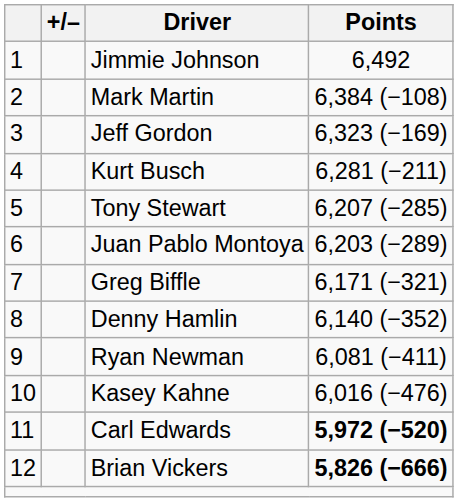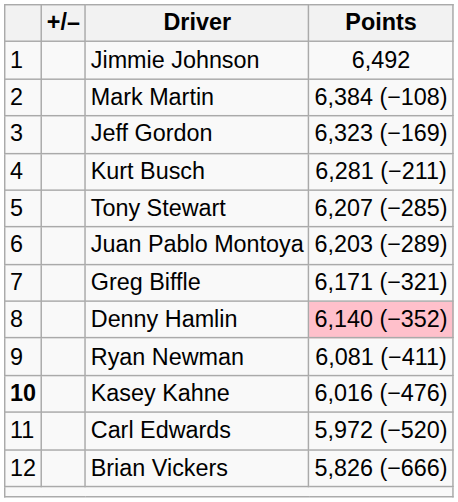(381, 319) no background -> (381, 319) pink background
(23, 393) normal -> (23, 393) bold
(381, 430) bold -> (381, 430) normal
(381, 467) bold -> (381, 467) normal
